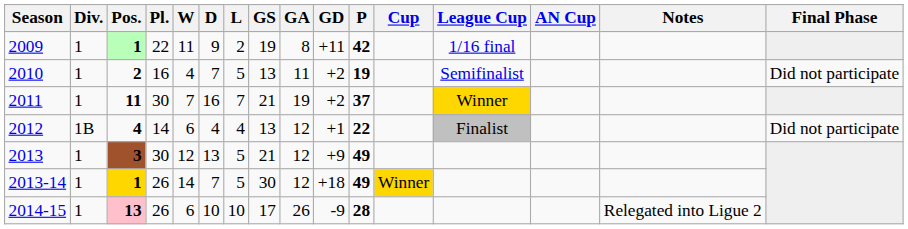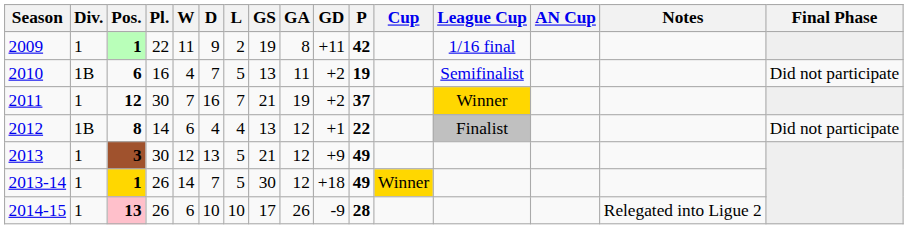(78, 73) 1 -> (84, 73) 1B
(137, 73) 2 -> (137, 73) 6
(133, 100) 11 -> (133, 100) 12
(137, 127) 4 -> (137, 127) 8
